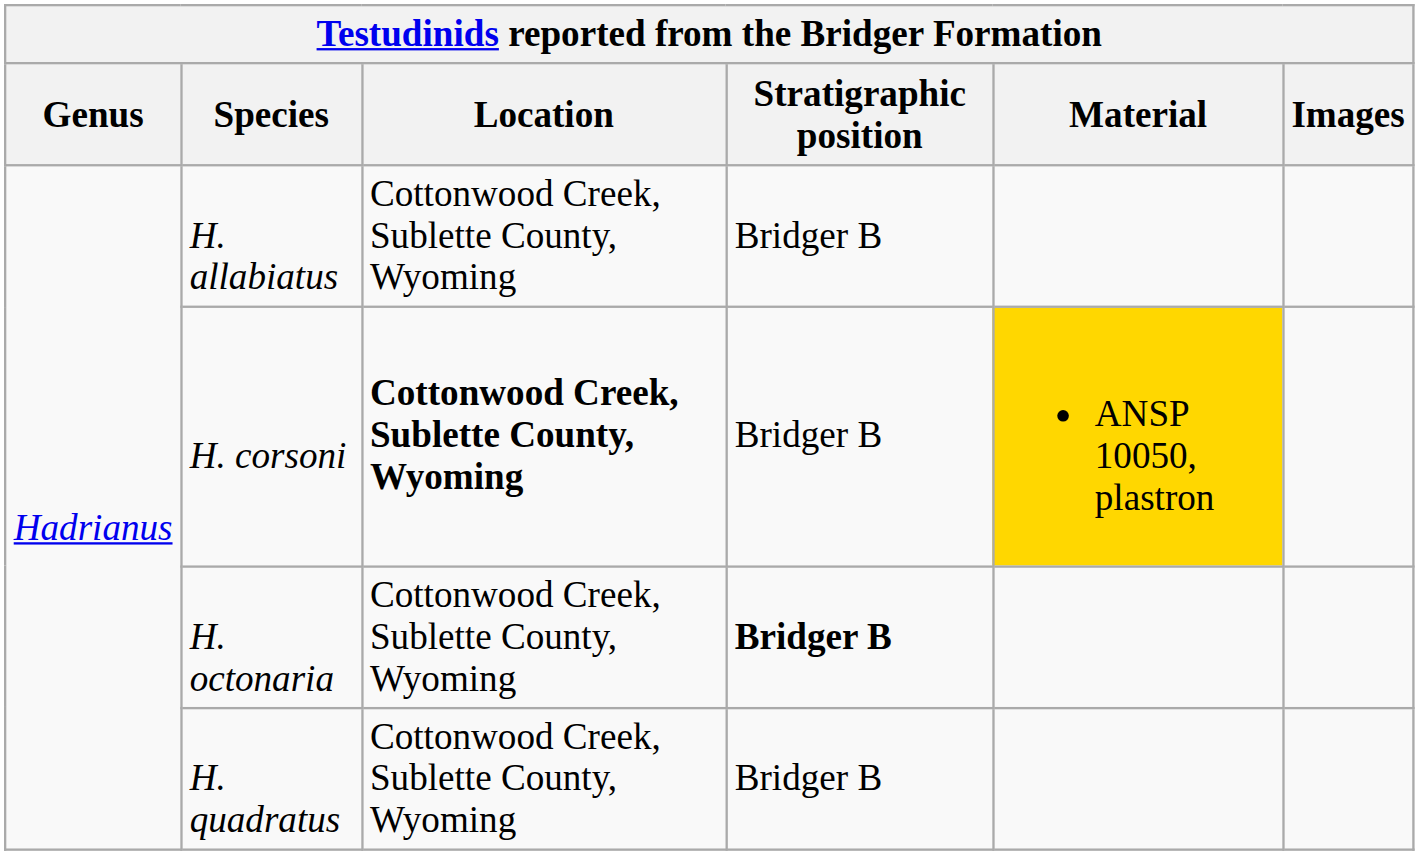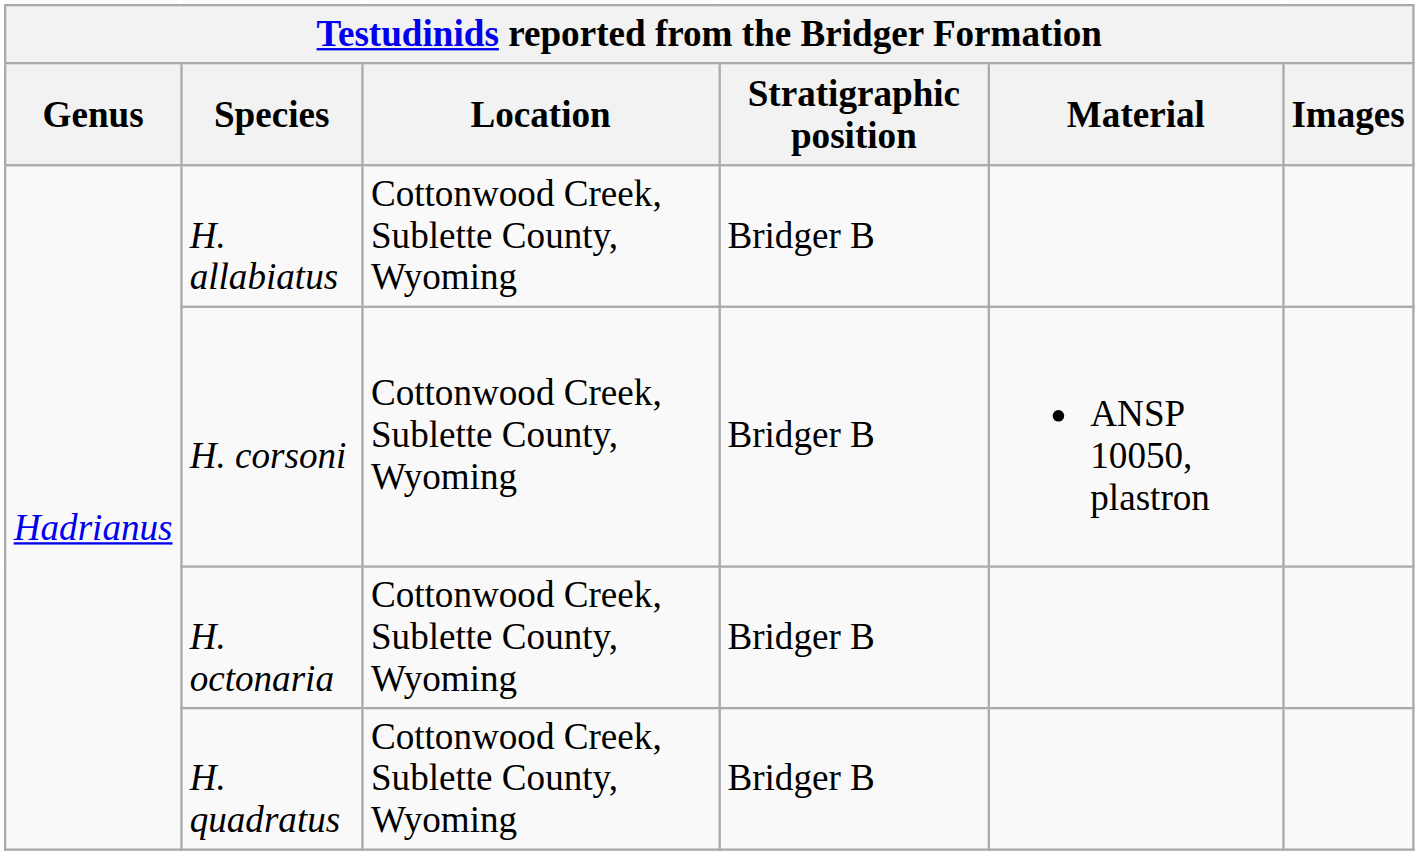(524, 435) bold -> (516, 435) normal
(1138, 457) gold background -> (1136, 457) no background
(813, 635) bold -> (801, 635) normal
